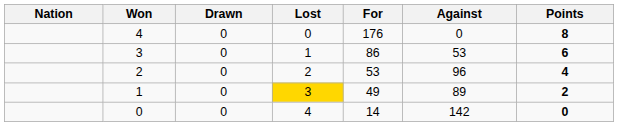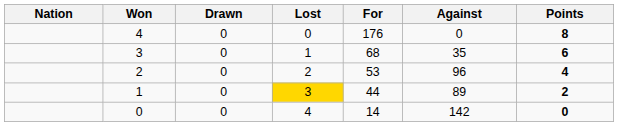(373, 53) 86 -> (373, 53) 68
(459, 53) 53 -> (459, 53) 35
(373, 92) 49 -> (373, 92) 44
